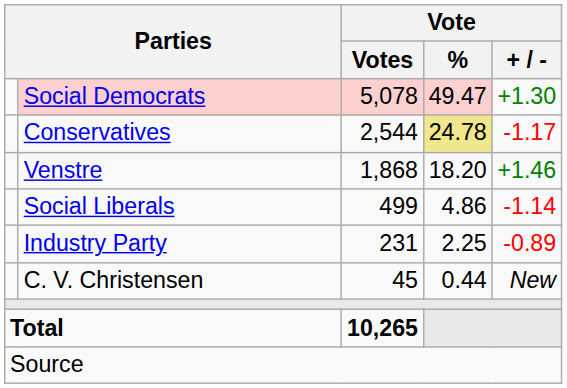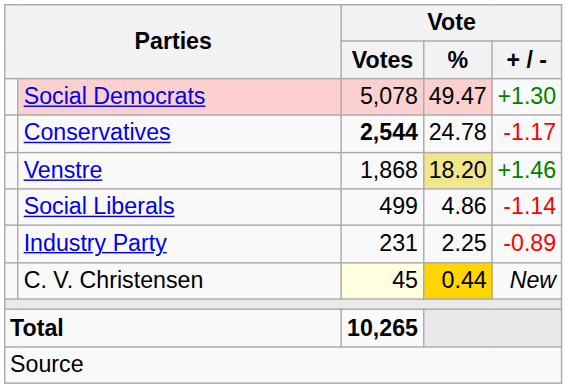(389, 133) normal -> (389, 133) bold
(458, 133) khaki background -> (458, 133) no background
(458, 170) no background -> (458, 170) khaki background
(405, 280) no background -> (405, 280) lightyellow background
(464, 280) no background -> (464, 280) gold background
